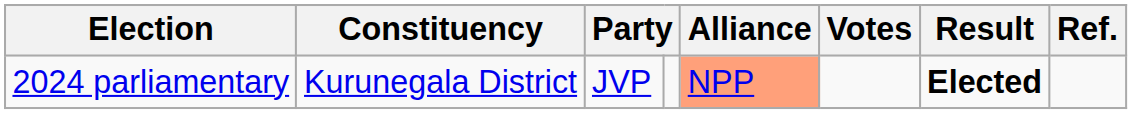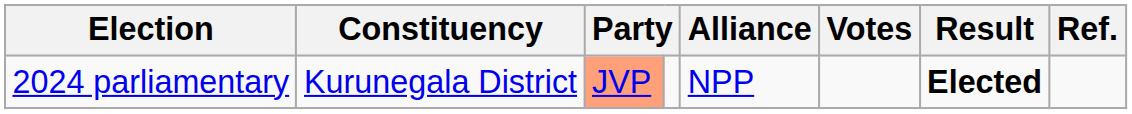(622, 81) no background -> (622, 81) lightsalmon background
(721, 81) lightsalmon background -> (721, 81) no background
